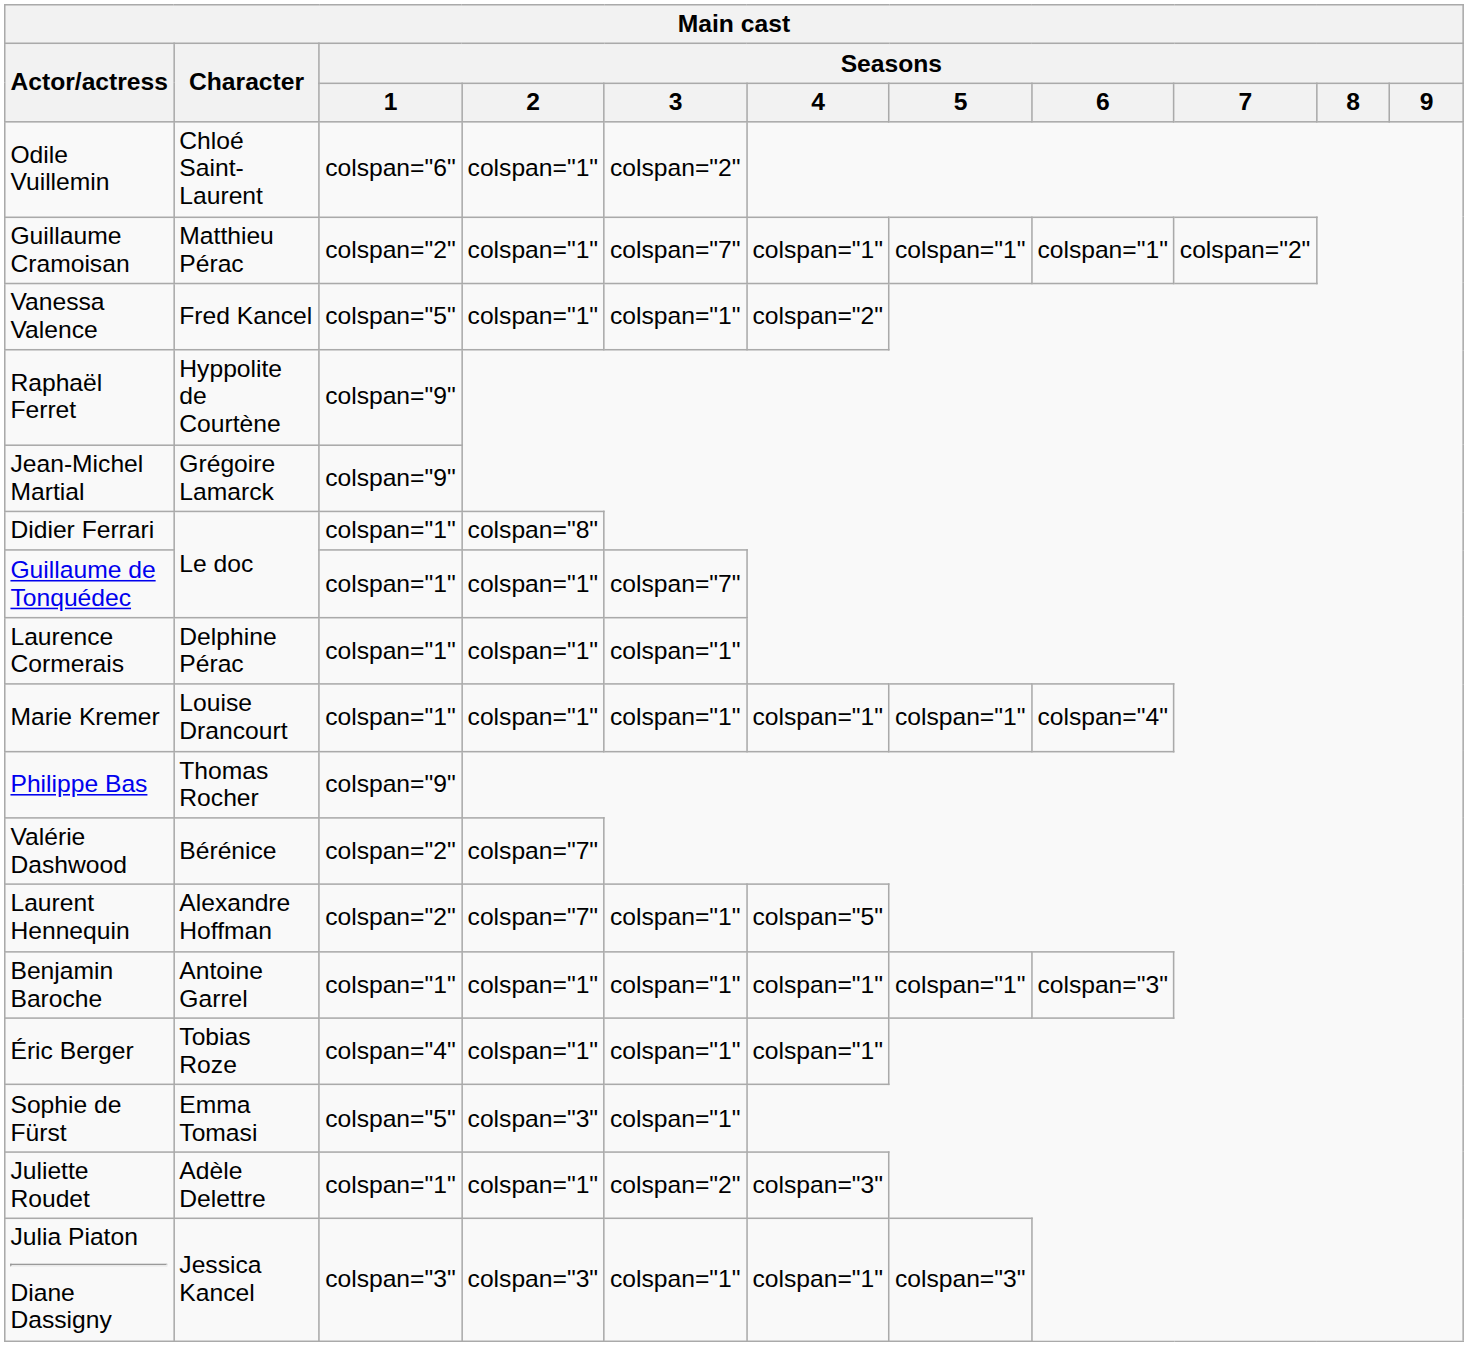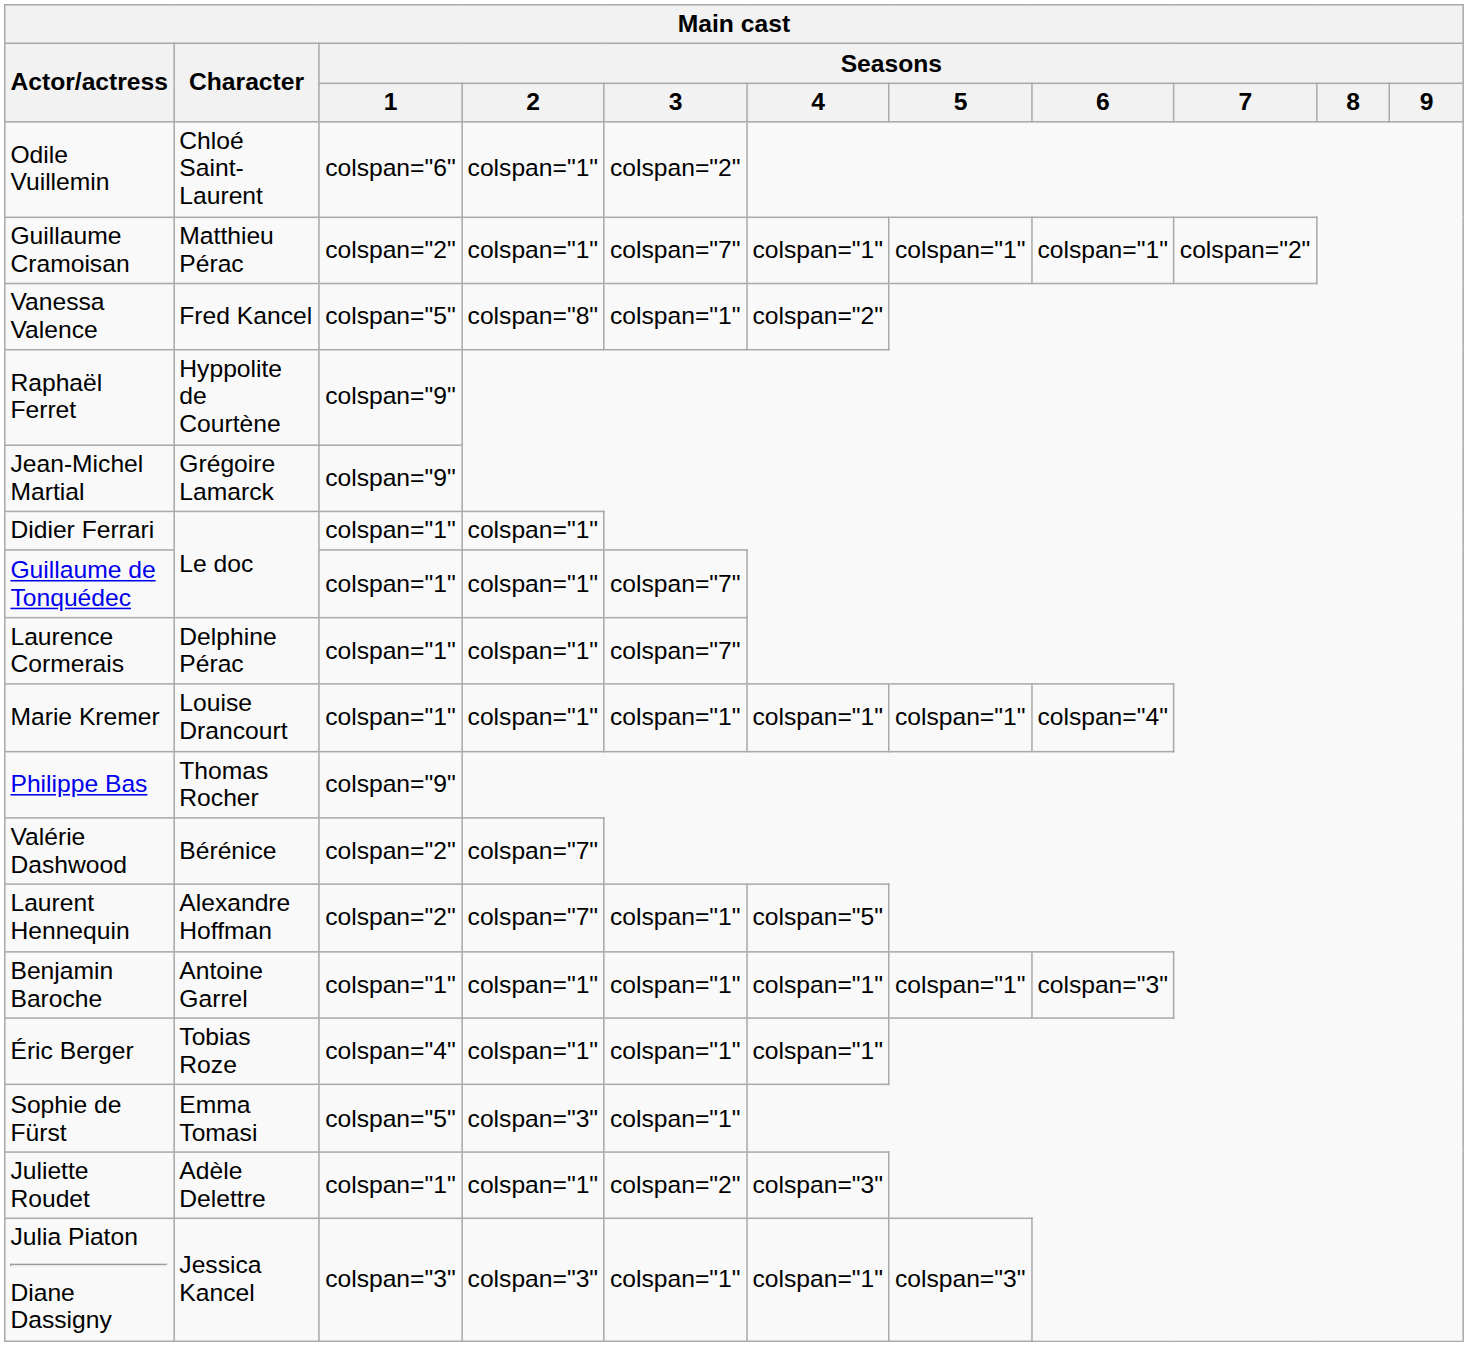(533, 316) colspan="1" -> (533, 316) colspan="8"
(533, 530) colspan="8" -> (533, 530) colspan="1"
(675, 650) colspan="1" -> (675, 650) colspan="7"
